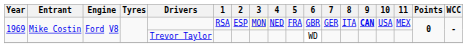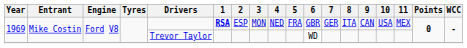(223, 24) normal -> (223, 24) bold
(367, 24) bold -> (367, 24) normal
